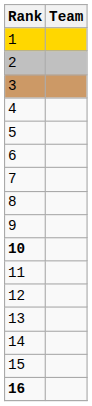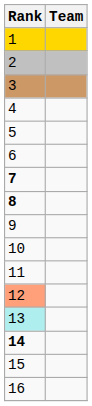(12, 179) normal -> (12, 179) bold
(12, 203) normal -> (12, 203) bold
(17, 249) bold -> (17, 249) normal
(17, 296) no background -> (17, 296) lightsalmon background
(17, 319) no background -> (17, 319) paleturquoise background
(17, 342) normal -> (17, 342) bold
(17, 389) bold -> (17, 389) normal
